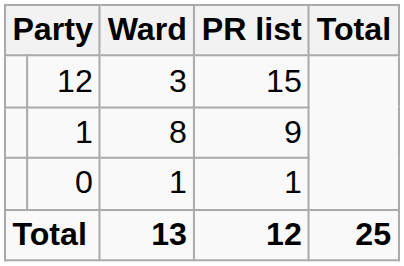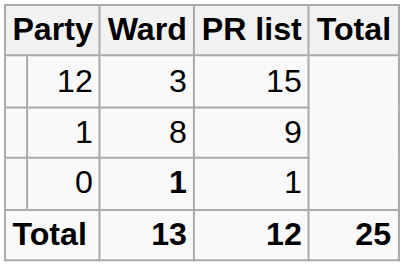(178, 183) normal -> (178, 183) bold
